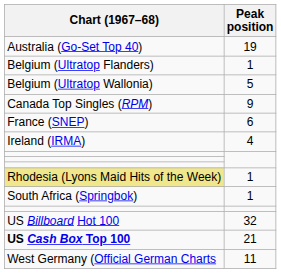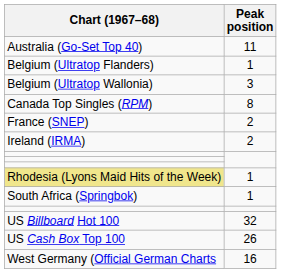(250, 46) 19 -> (250, 46) 11
(250, 84) 5 -> (250, 84) 3
(250, 103) 9 -> (250, 103) 8
(250, 122) 6 -> (250, 122) 2
(250, 141) 4 -> (250, 141) 2
(69, 239) bold -> (66, 239) normal
(250, 239) 21 -> (250, 239) 26
(250, 258) 11 -> (250, 258) 16
